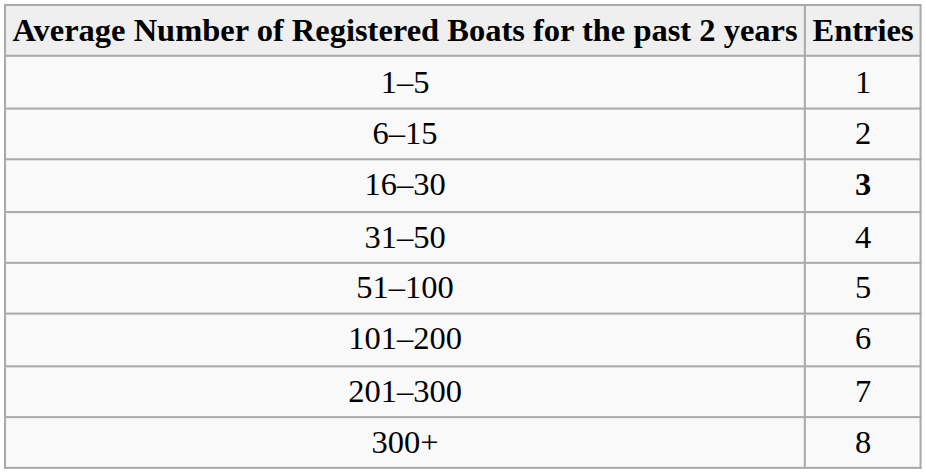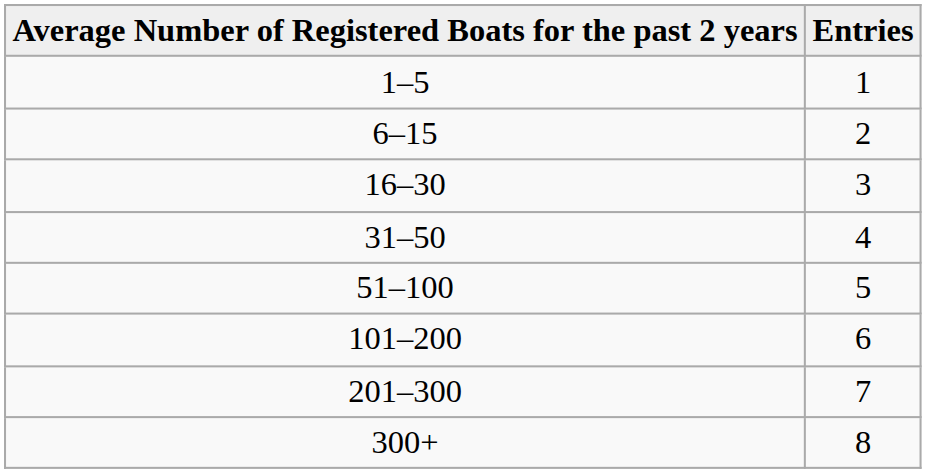(863, 184) bold -> (863, 184) normal
